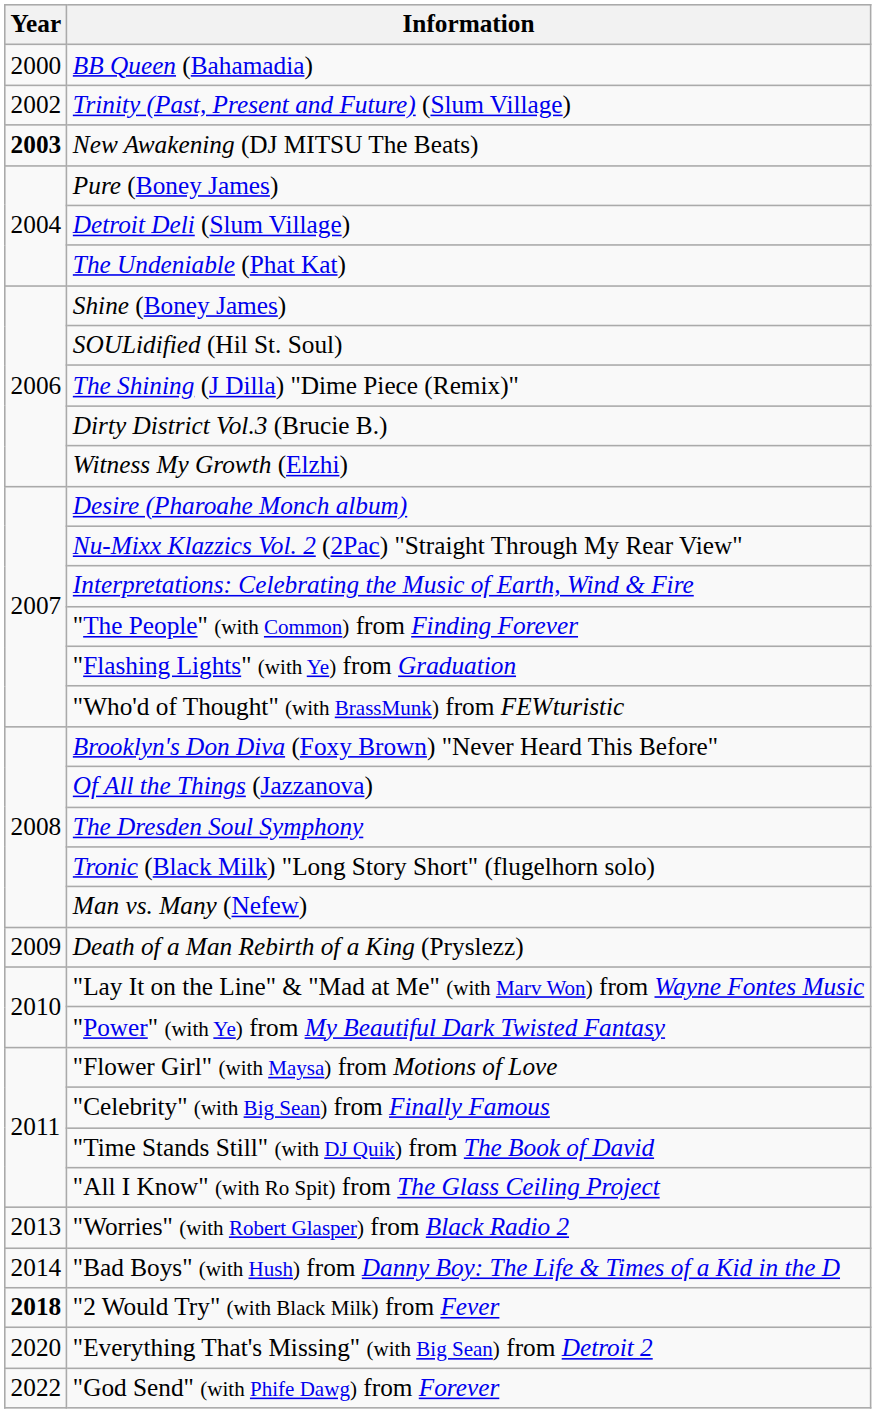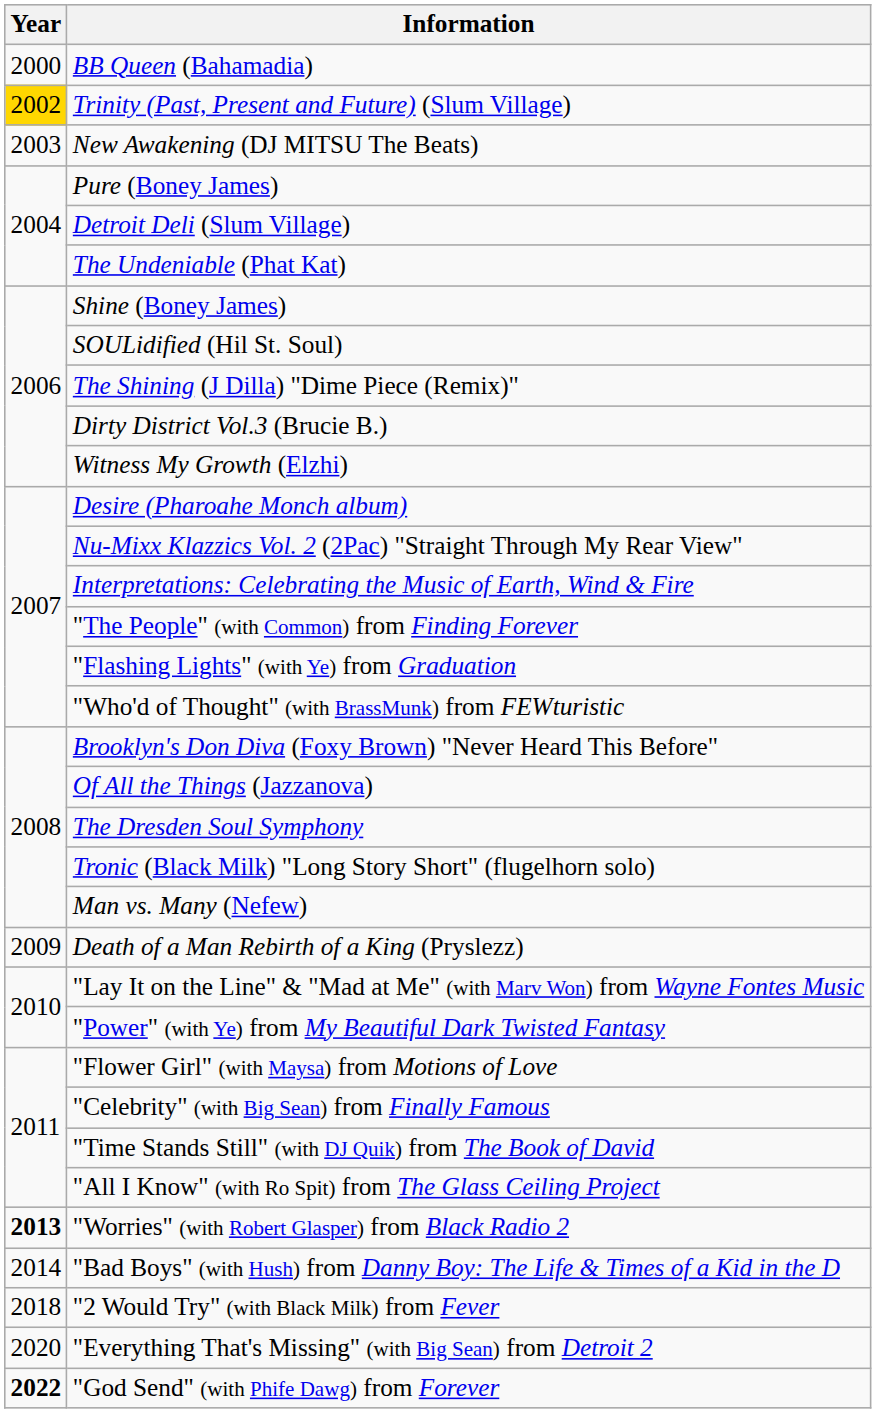(36, 104) no background -> (36, 104) gold background
(36, 144) bold -> (36, 144) normal
(36, 1227) normal -> (36, 1227) bold
(36, 1307) bold -> (36, 1307) normal
(36, 1387) normal -> (36, 1387) bold
